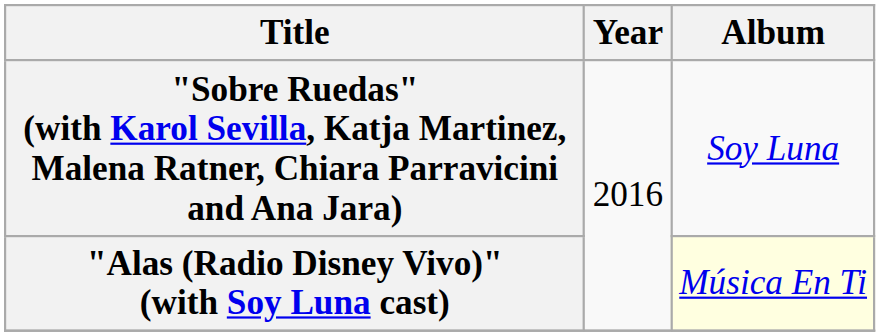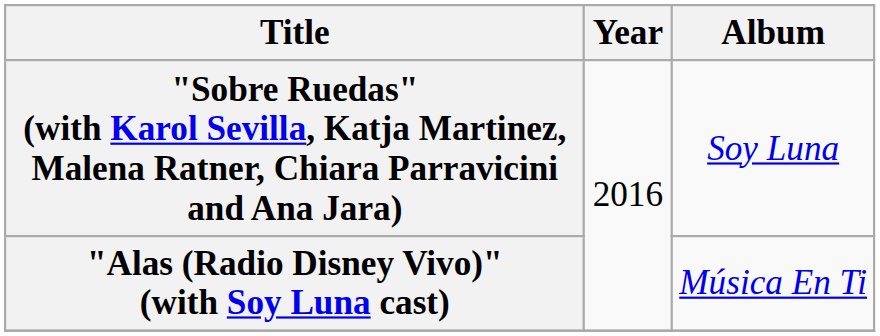(773, 282) lightyellow background -> (773, 282) no background
